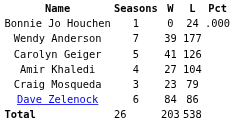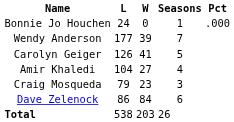columns swapped: (136, 8) <-> (192, 8)
